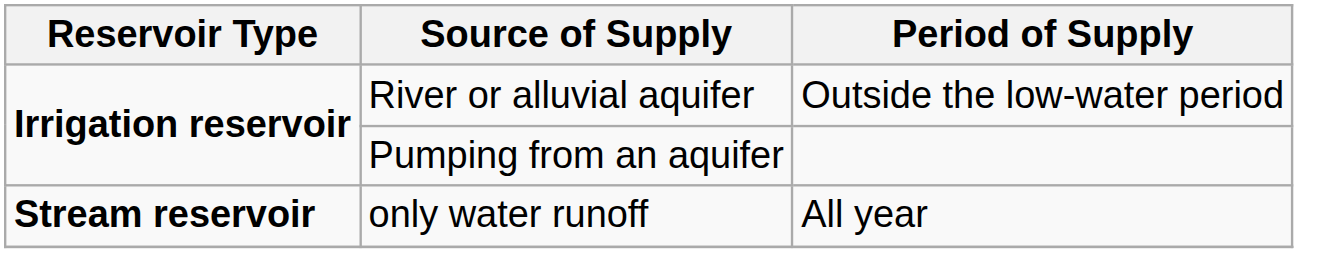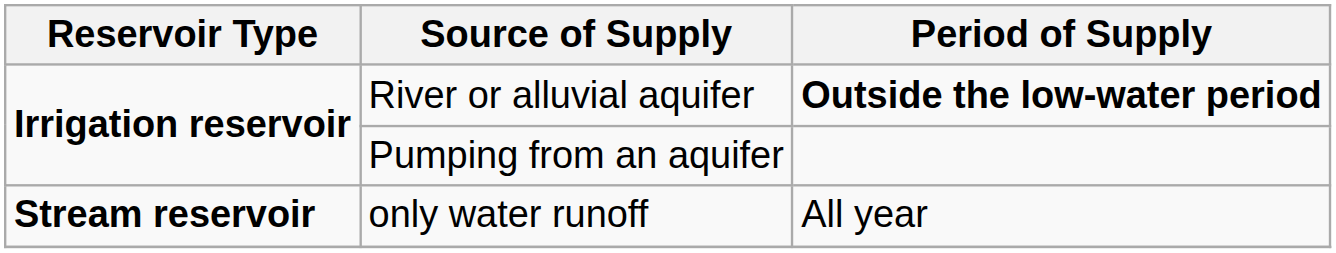(1043, 94) normal -> (1062, 94) bold
